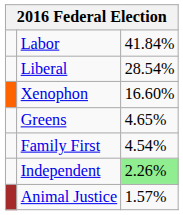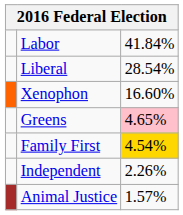(145, 119) no background -> (145, 119) pink background
(145, 145) no background -> (145, 145) gold background
(145, 171) lightgreen background -> (145, 171) no background
